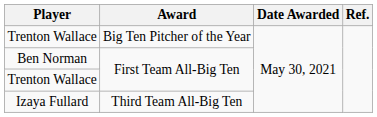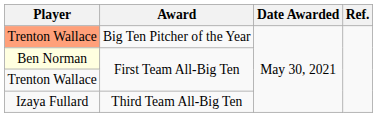(52, 36) no background -> (52, 36) lightsalmon background
(52, 58) no background -> (52, 58) lightyellow background
